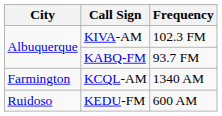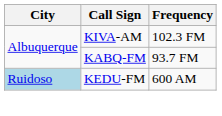- row: (115, 79)
(30, 100) no background -> (30, 79) lightblue background
